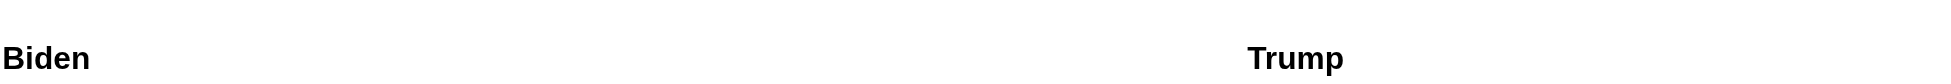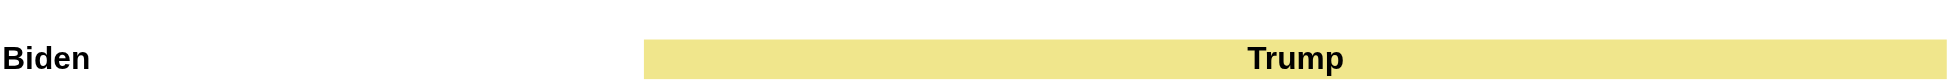(1296, 58) no background -> (1296, 58) khaki background
